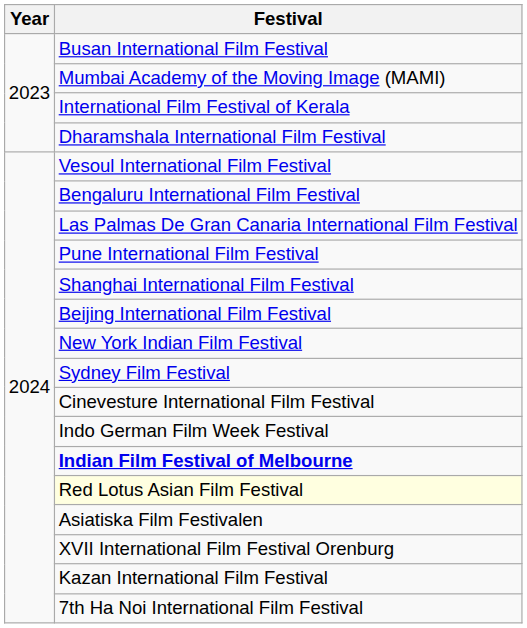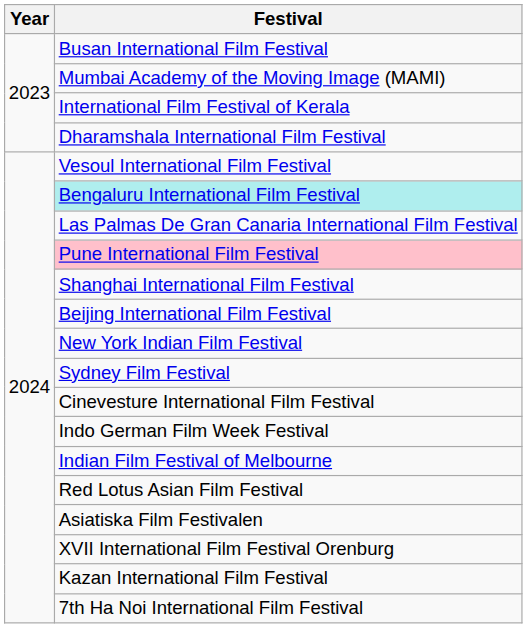(209, 195) no background -> (209, 195) paleturquoise background
(189, 254) no background -> (189, 254) pink background
(206, 460) bold -> (195, 460) normal
(181, 490) lightyellow background -> (181, 490) no background
